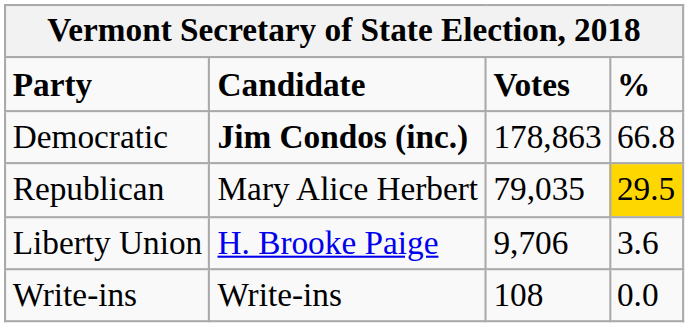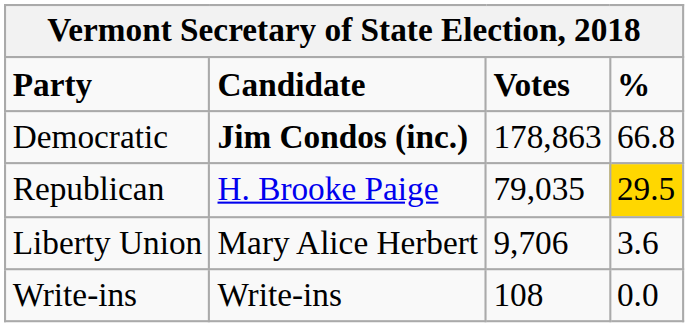(348, 189) Mary Alice Herbert -> (328, 189) H. Brooke Paige
(328, 242) H. Brooke Paige -> (348, 242) Mary Alice Herbert
